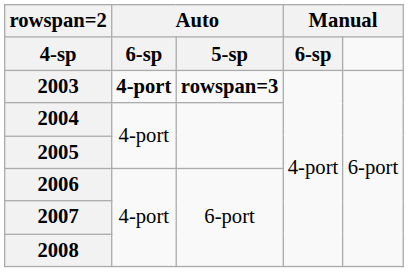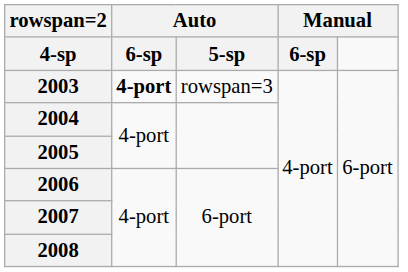(230, 86) bold -> (227, 86) normal
